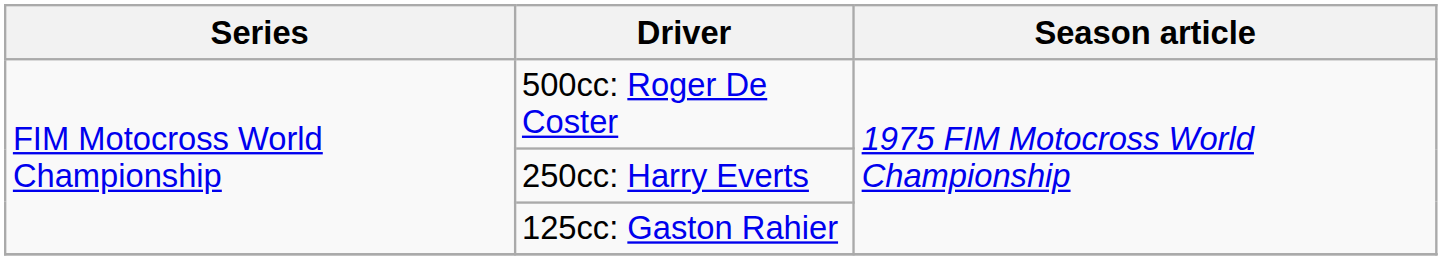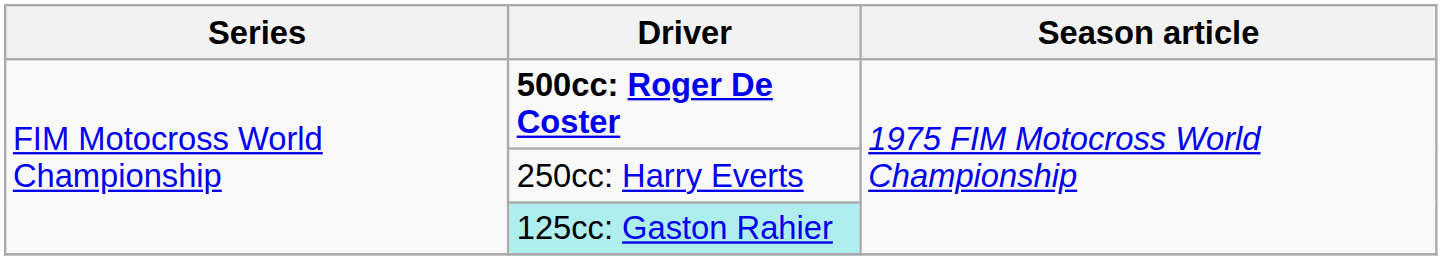(645, 103) normal -> (645, 103) bold
(680, 228) no background -> (675, 228) paleturquoise background
